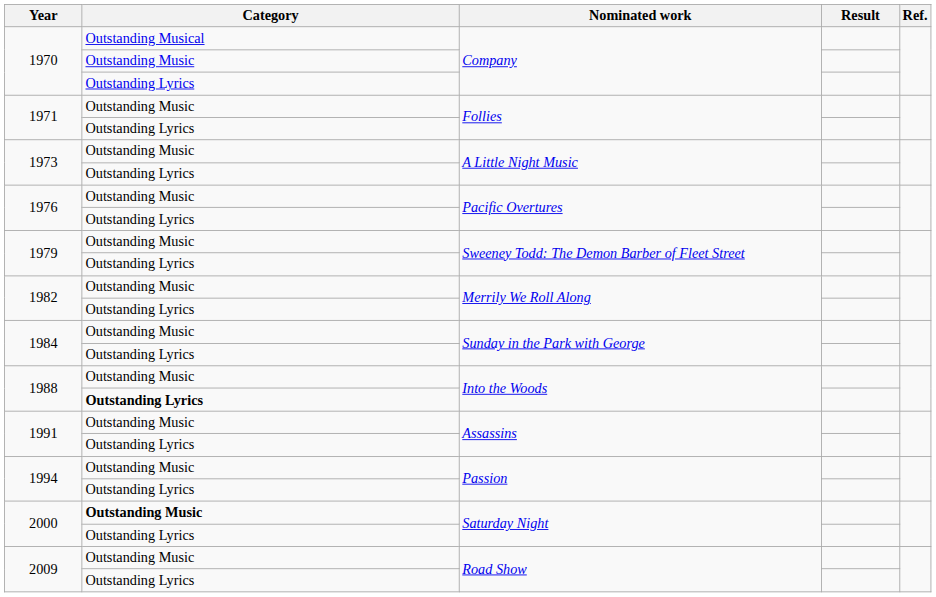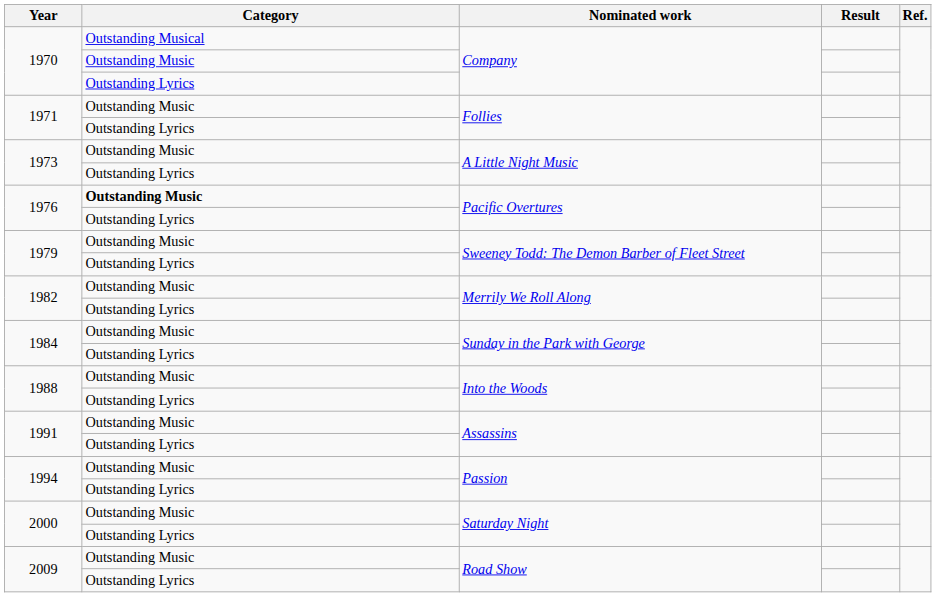(140, 196) normal -> (144, 196) bold
(144, 399) bold -> (140, 399) normal
(144, 512) bold -> (140, 512) normal
